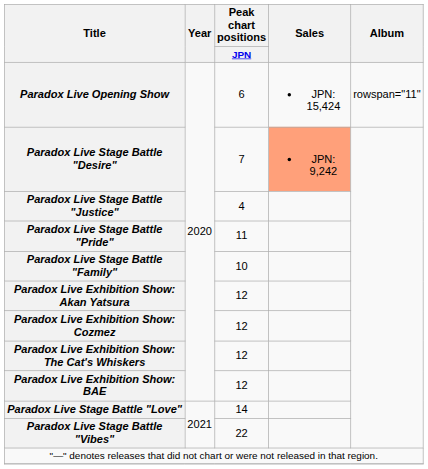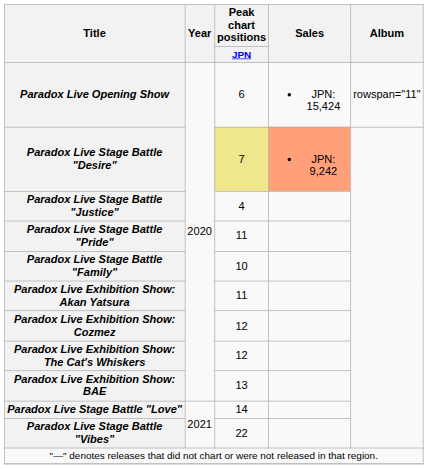(242, 159) no background -> (242, 159) khaki background
(242, 296) 12 -> (242, 296) 11
(242, 385) 12 -> (242, 385) 13
